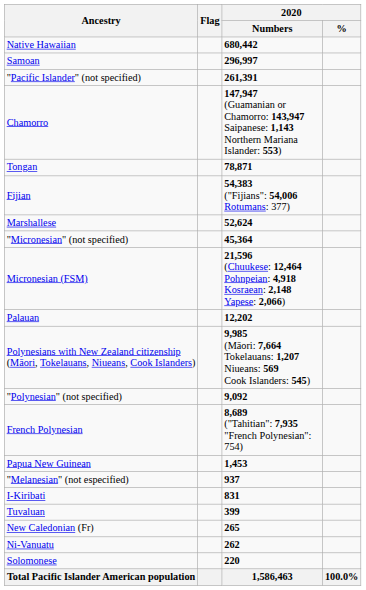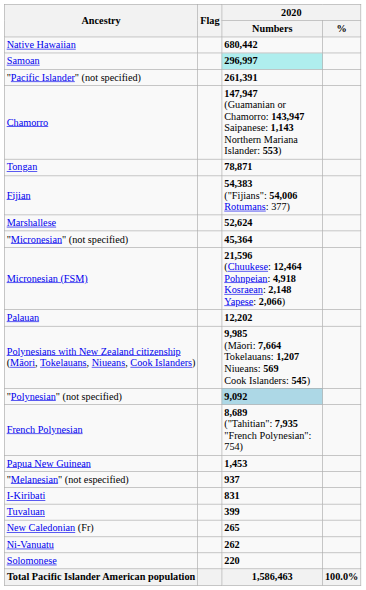(241, 61) no background -> (241, 61) paleturquoise background
(236, 396) no background -> (236, 396) lightblue background
